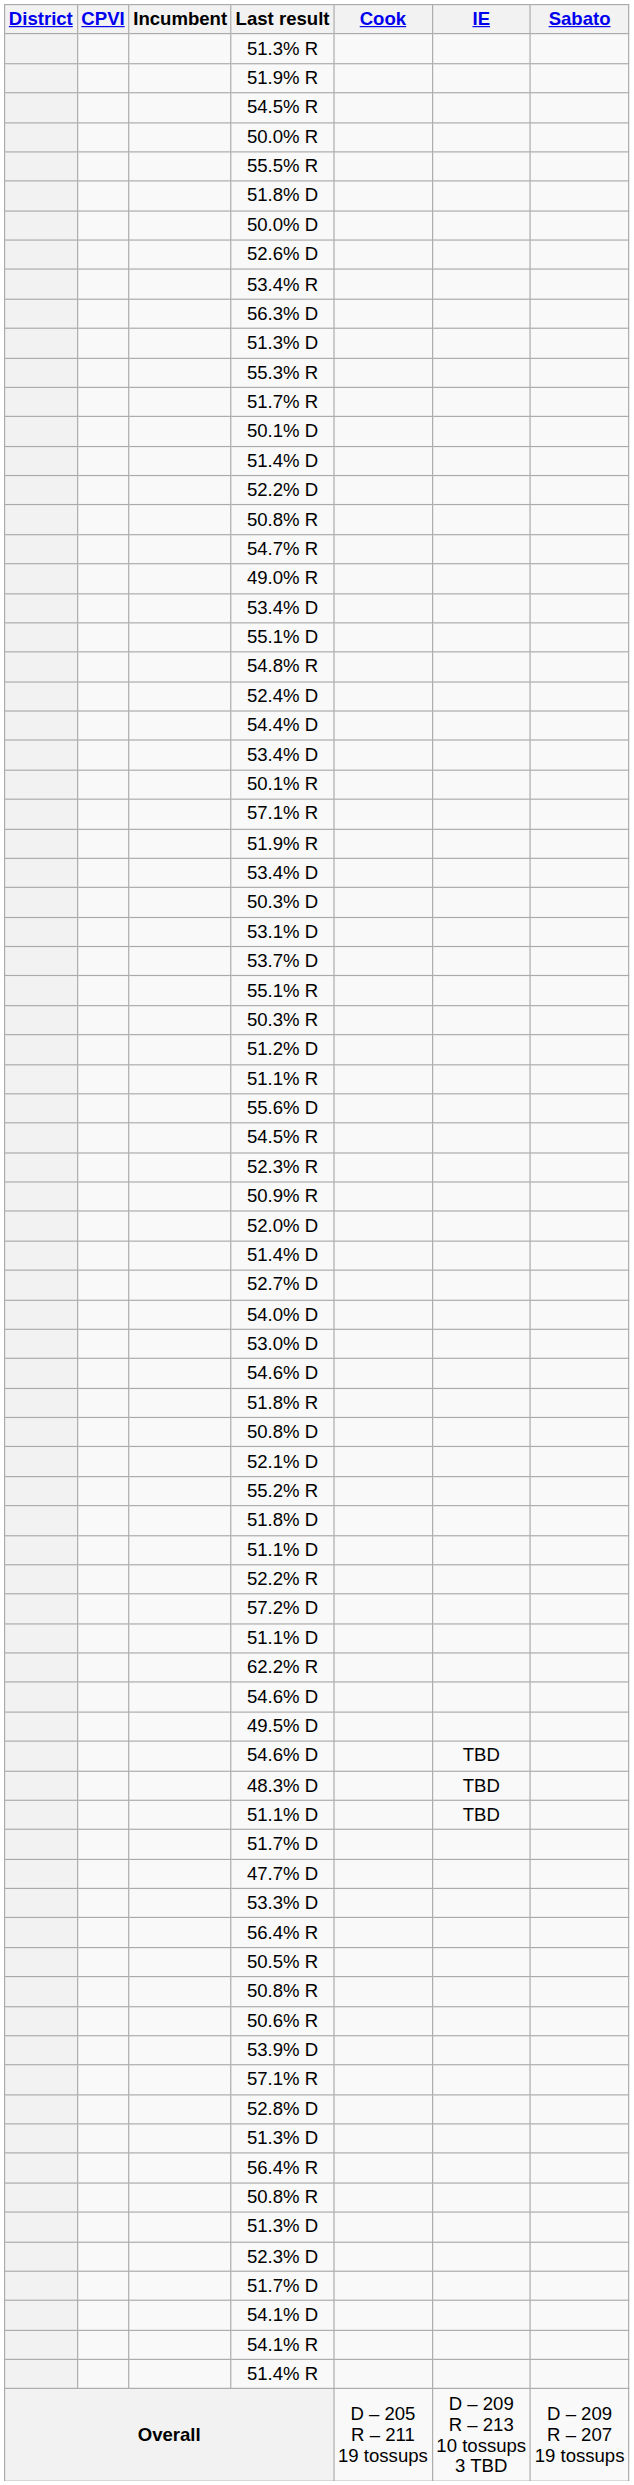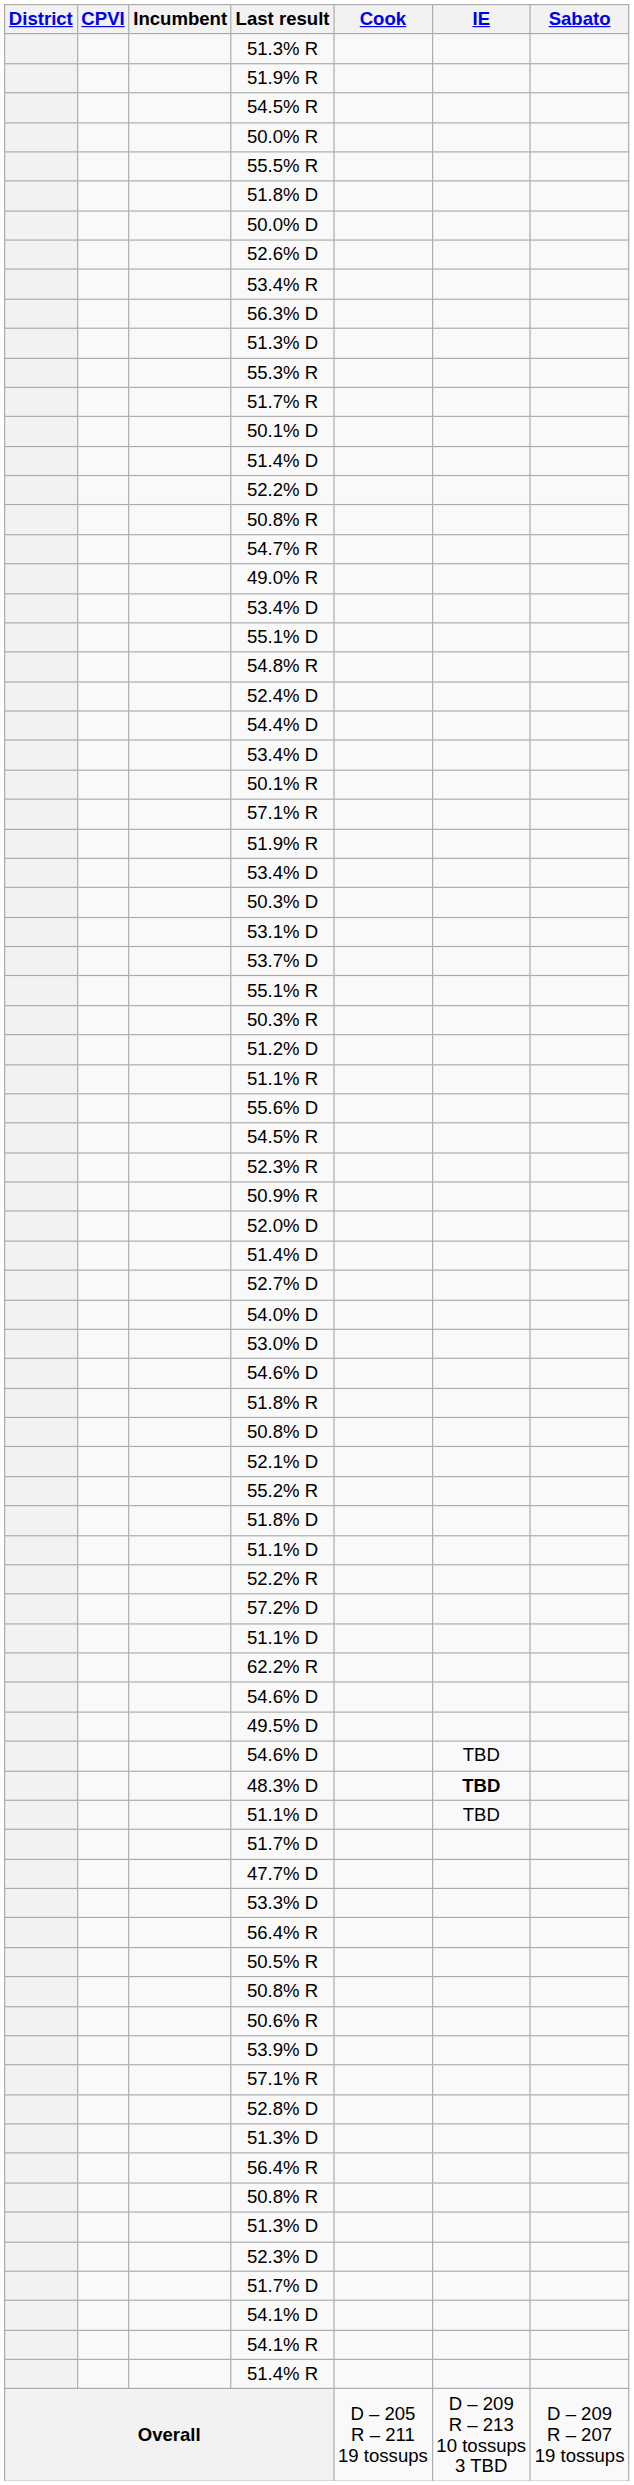(481, 1785) normal -> (481, 1785) bold
